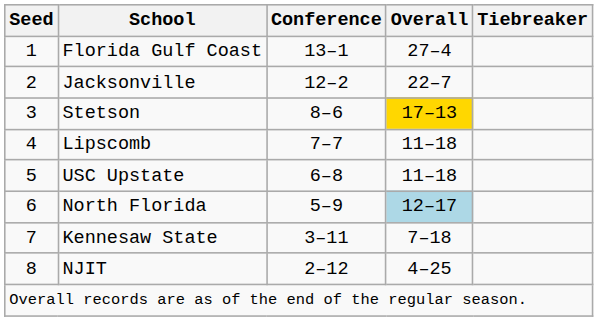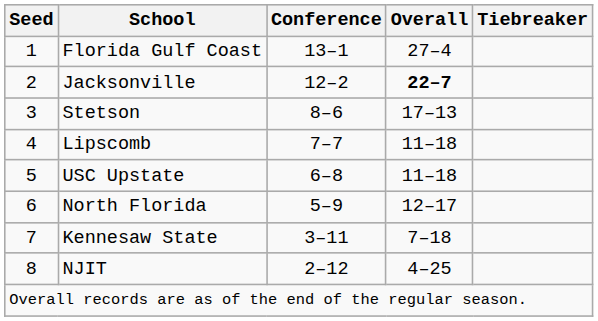(429, 82) normal -> (429, 82) bold
(430, 113) gold background -> (430, 113) no background
(430, 206) lightblue background -> (430, 206) no background
